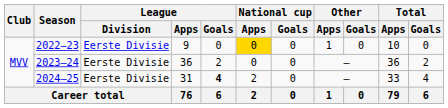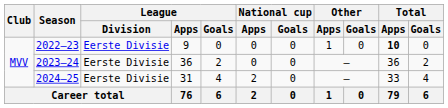(254, 46) gold background -> (254, 46) no background
(393, 46) normal -> (393, 46) bold
(218, 79) bold -> (218, 79) normal
